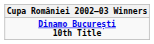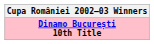(77, 29) no background -> (77, 29) pink background
